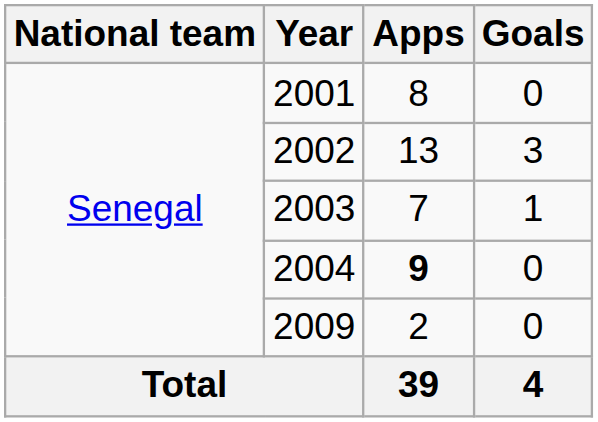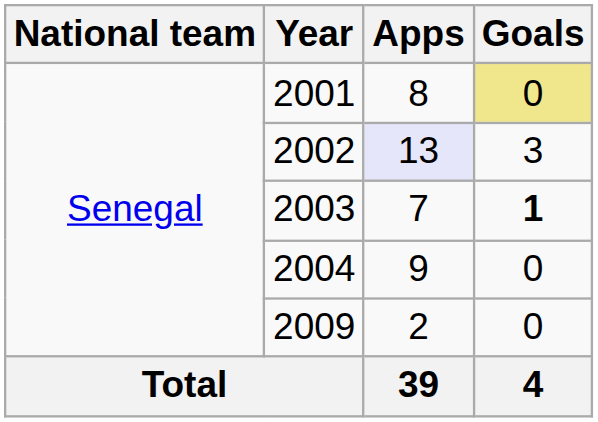(533, 92) no background -> (533, 92) khaki background
(419, 151) no background -> (419, 151) lavender background
(533, 209) normal -> (533, 209) bold
(419, 268) bold -> (419, 268) normal
